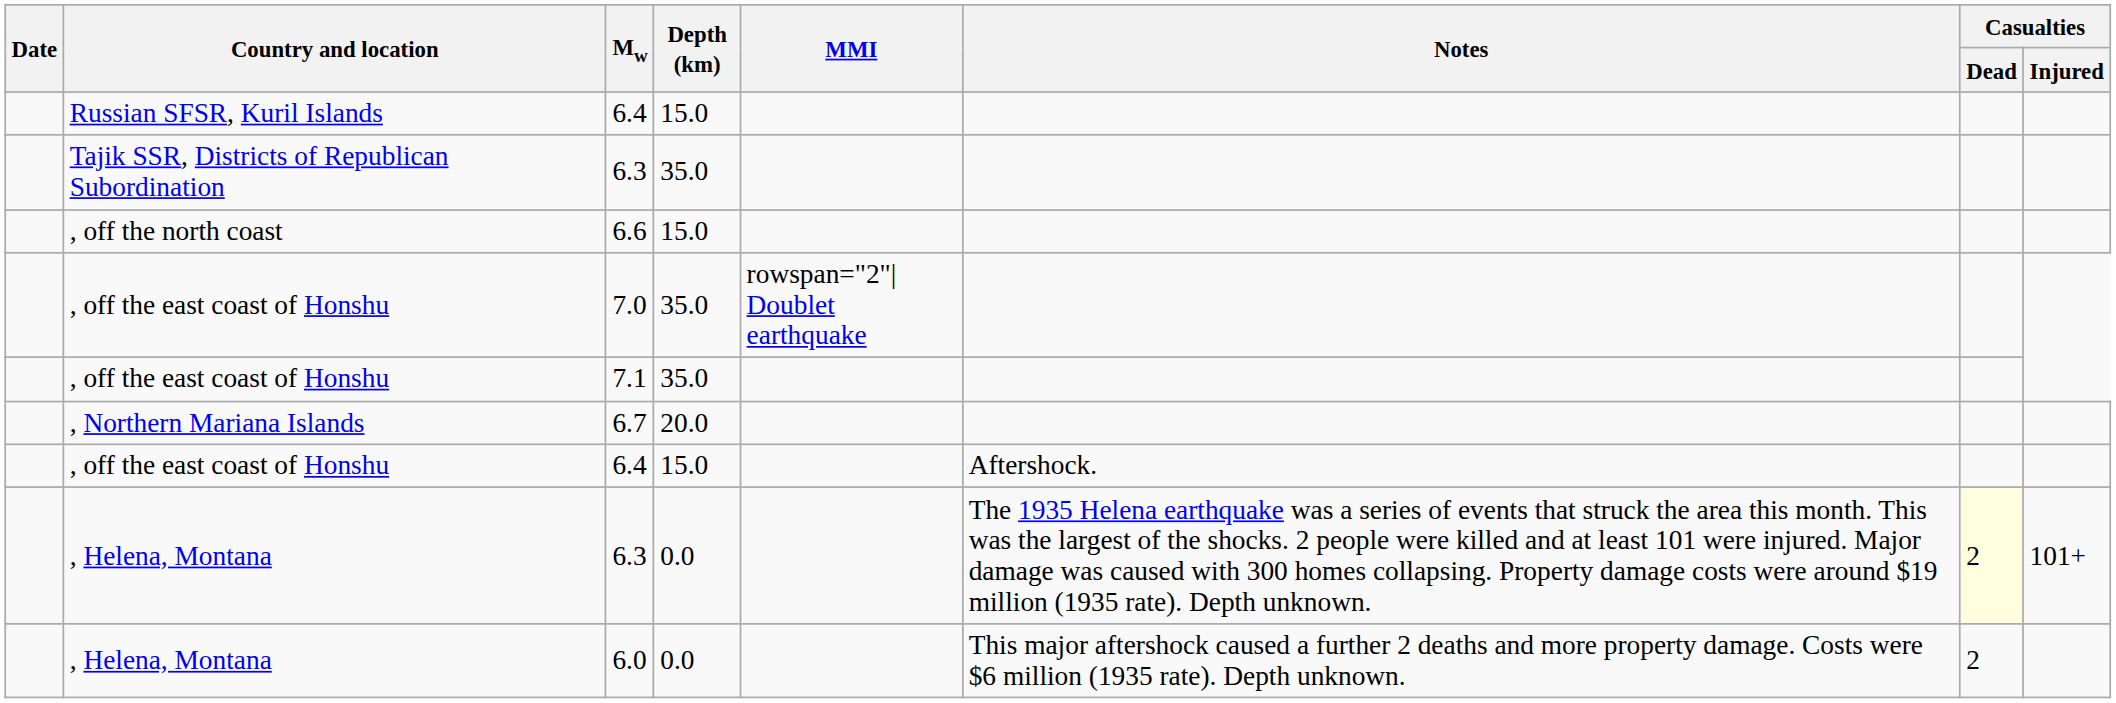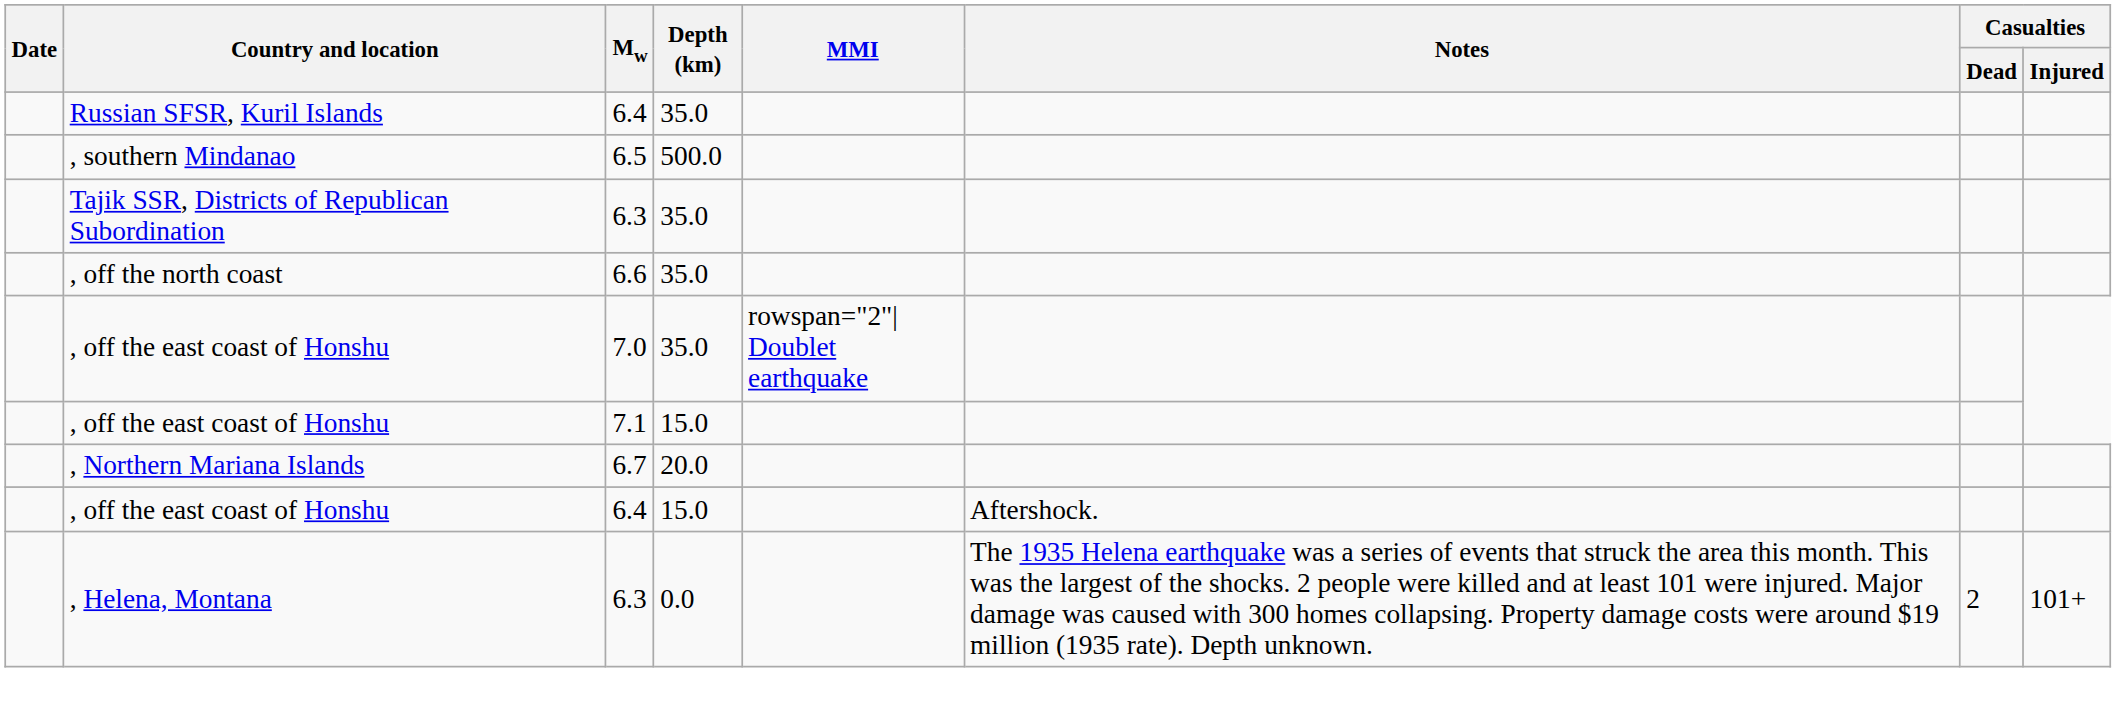(684, 112) 15.0 -> (684, 112) 35.0
+ row: (183, 156)
(684, 230) 15.0 -> (684, 273) 35.0
(684, 378) 35.0 -> (684, 422) 15.0
(1973, 555) lightyellow background -> (1973, 598) no background
- row: (171, 660)
